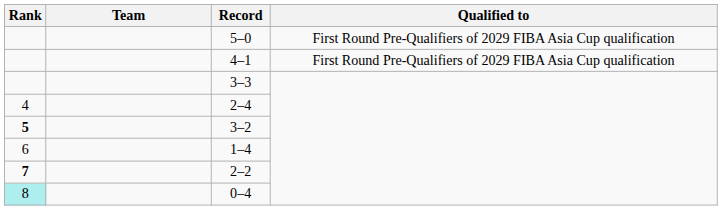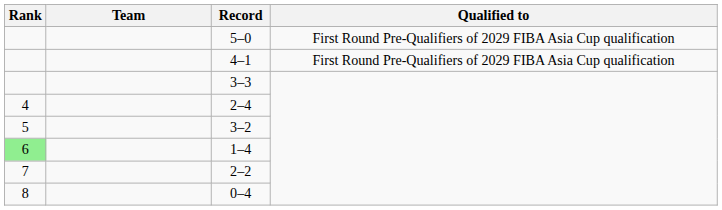(25, 127) bold -> (25, 127) normal
(25, 149) no background -> (25, 149) lightgreen background
(25, 171) bold -> (25, 171) normal
(25, 194) paleturquoise background -> (25, 194) no background
